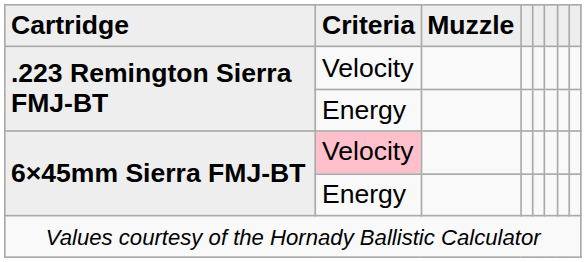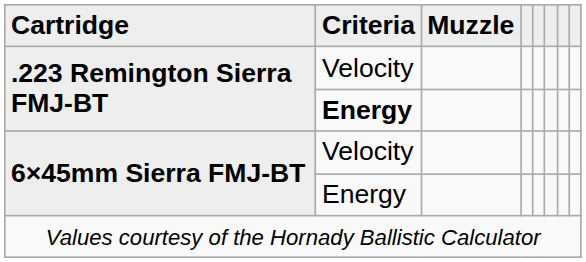(364, 109) normal -> (367, 109) bold
(368, 151) pink background -> (368, 151) no background
